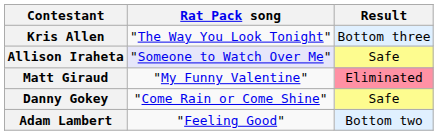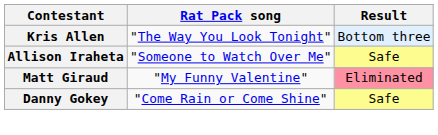(231, 57) lavender background -> (231, 57) no background
- row: (66, 120)
